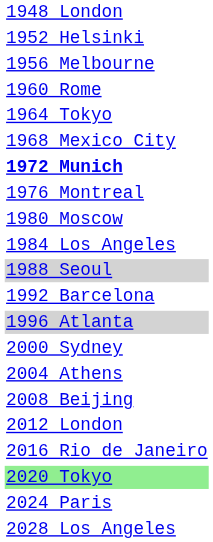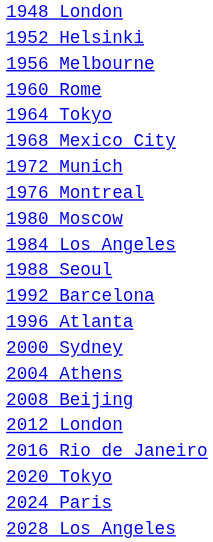(64, 167) bold -> (64, 167) normal
(59, 271) lightgrey background -> (59, 271) no background
(70, 322) lightgrey background -> (70, 322) no background
(59, 477) lightgreen background -> (59, 477) no background
